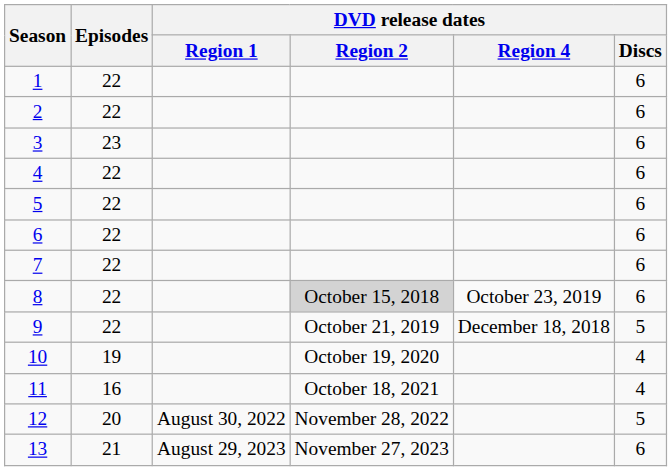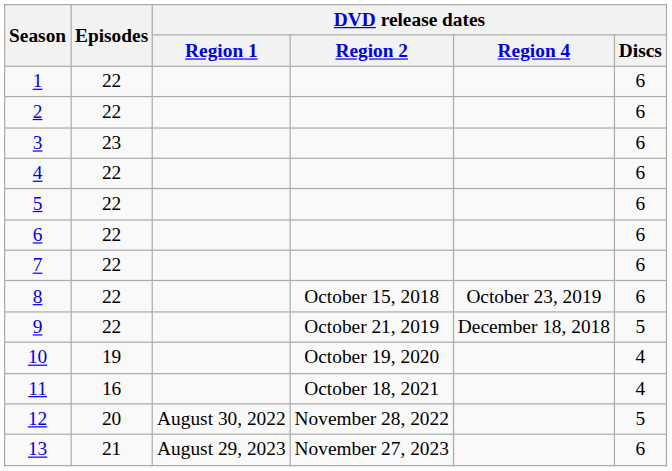(372, 296) lightgrey background -> (372, 296) no background
